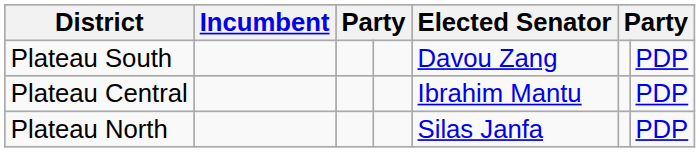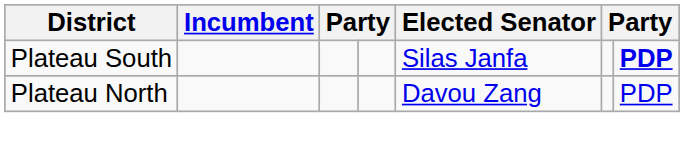(487, 58) Davou Zang -> (465, 58) Silas Janfa
(662, 58) normal -> (646, 58) bold
- row: (99, 93)
(480, 129) Silas Janfa -> (472, 93) Davou Zang
